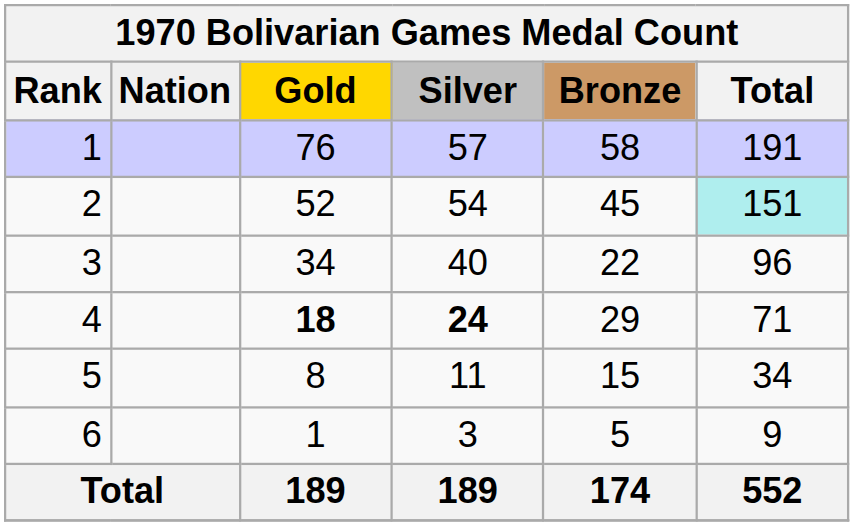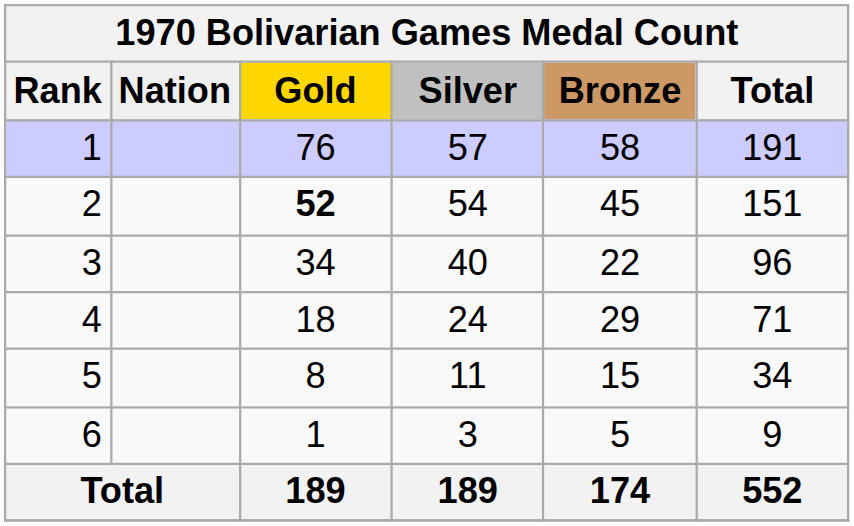(316, 205) normal -> (316, 205) bold
(772, 205) paleturquoise background -> (772, 205) no background
(316, 319) bold -> (316, 319) normal
(468, 319) bold -> (468, 319) normal
